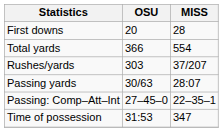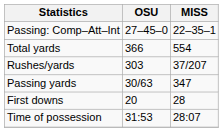rows swapped: (35, 30) <-> (63, 100)
(187, 83) 28:07 -> (182, 83) 347
(182, 118) 347 -> (187, 118) 28:07
